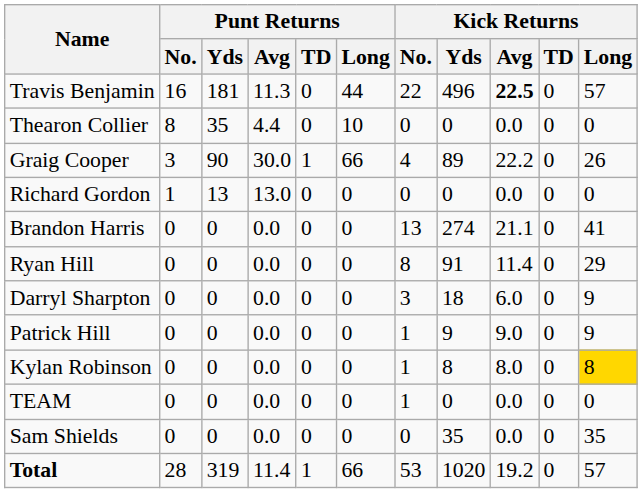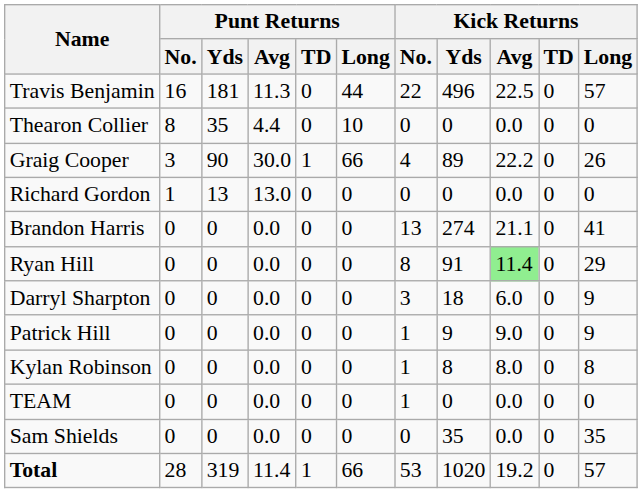(514, 90) bold -> (514, 90) normal
(514, 263) no background -> (514, 263) lightgreen background
(589, 366) gold background -> (589, 366) no background
